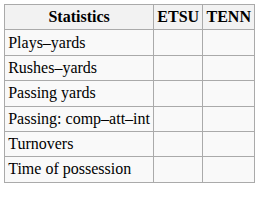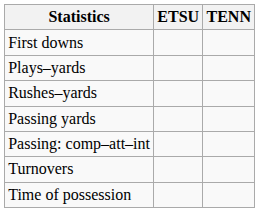+ row: (46, 42)
